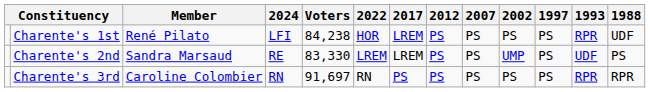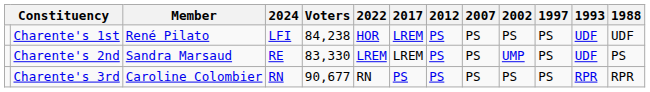(586, 35) RPR -> (586, 35) UDF
(328, 76) 91,697 -> (328, 76) 90,677
